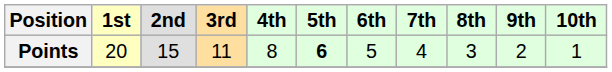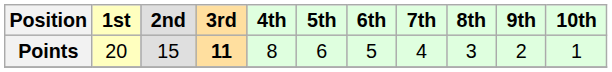(221, 51) normal -> (221, 51) bold
(322, 51) bold -> (322, 51) normal
